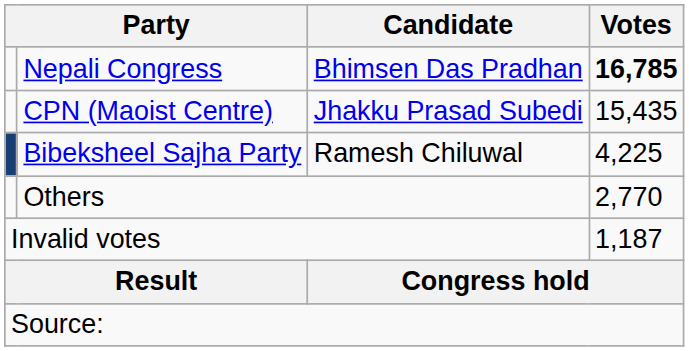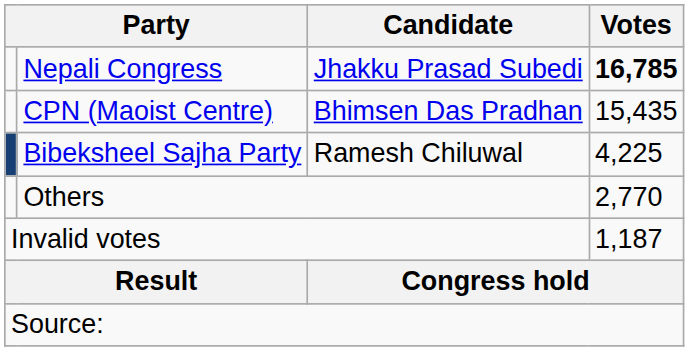(448, 68) Bhimsen Das Pradhan -> (448, 68) Jhakku Prasad Subedi
(448, 111) Jhakku Prasad Subedi -> (448, 111) Bhimsen Das Pradhan
